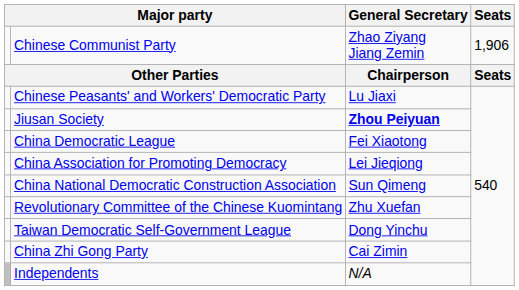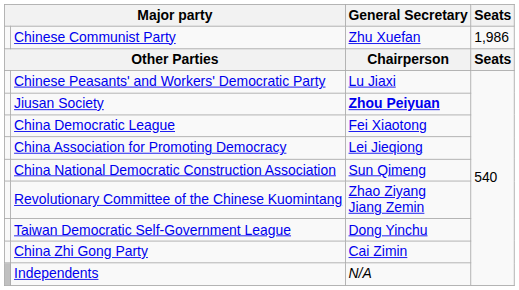(387, 45) Zhao Ziyang Jiang Zemin -> (385, 37) Zhu Xuefan
(492, 45) 1,906 -> (492, 37) 1,986
(385, 207) Zhu Xuefan -> (387, 199) Zhao Ziyang Jiang Zemin
